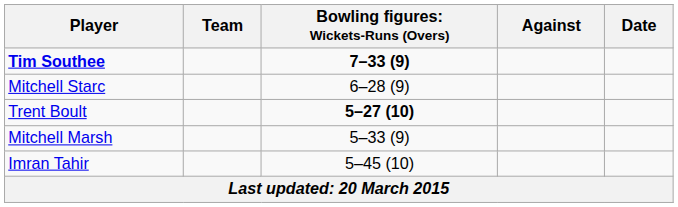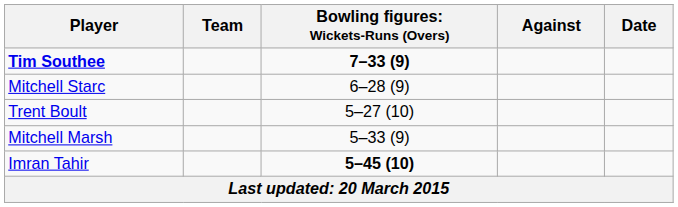(380, 112) bold -> (380, 112) normal
(380, 163) normal -> (380, 163) bold
